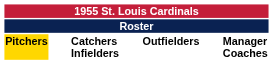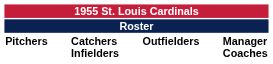(26, 41) gold background -> (26, 41) no background
